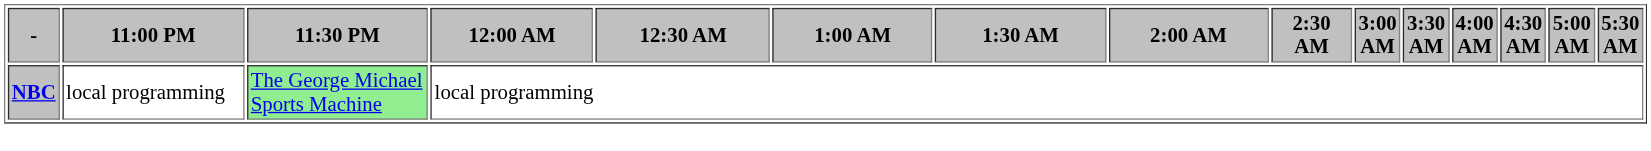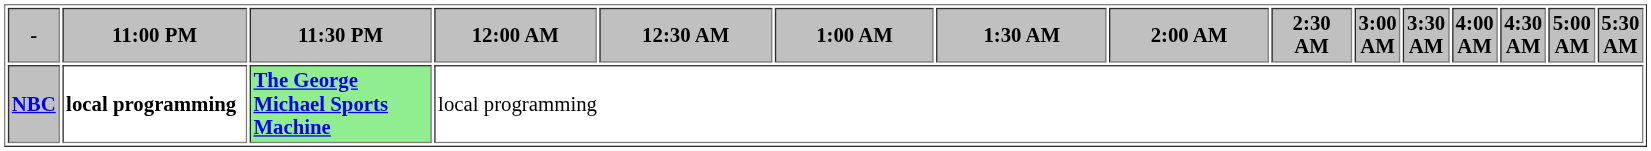(146, 92) normal -> (151, 103) bold
(337, 92) normal -> (321, 103) bold
